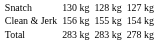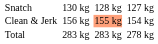(108, 21) no background -> (108, 21) lightsalmon background
